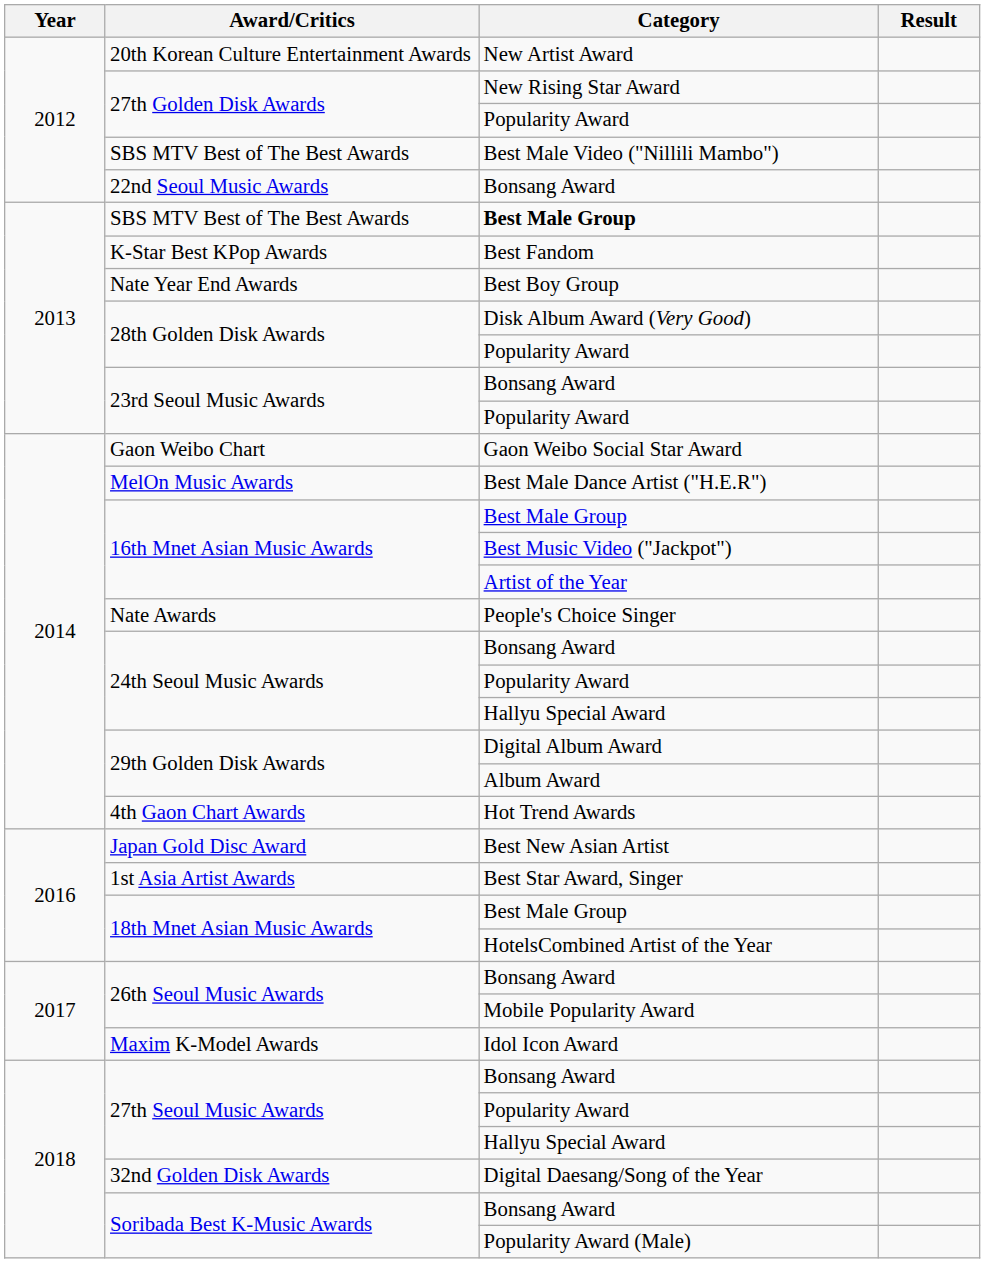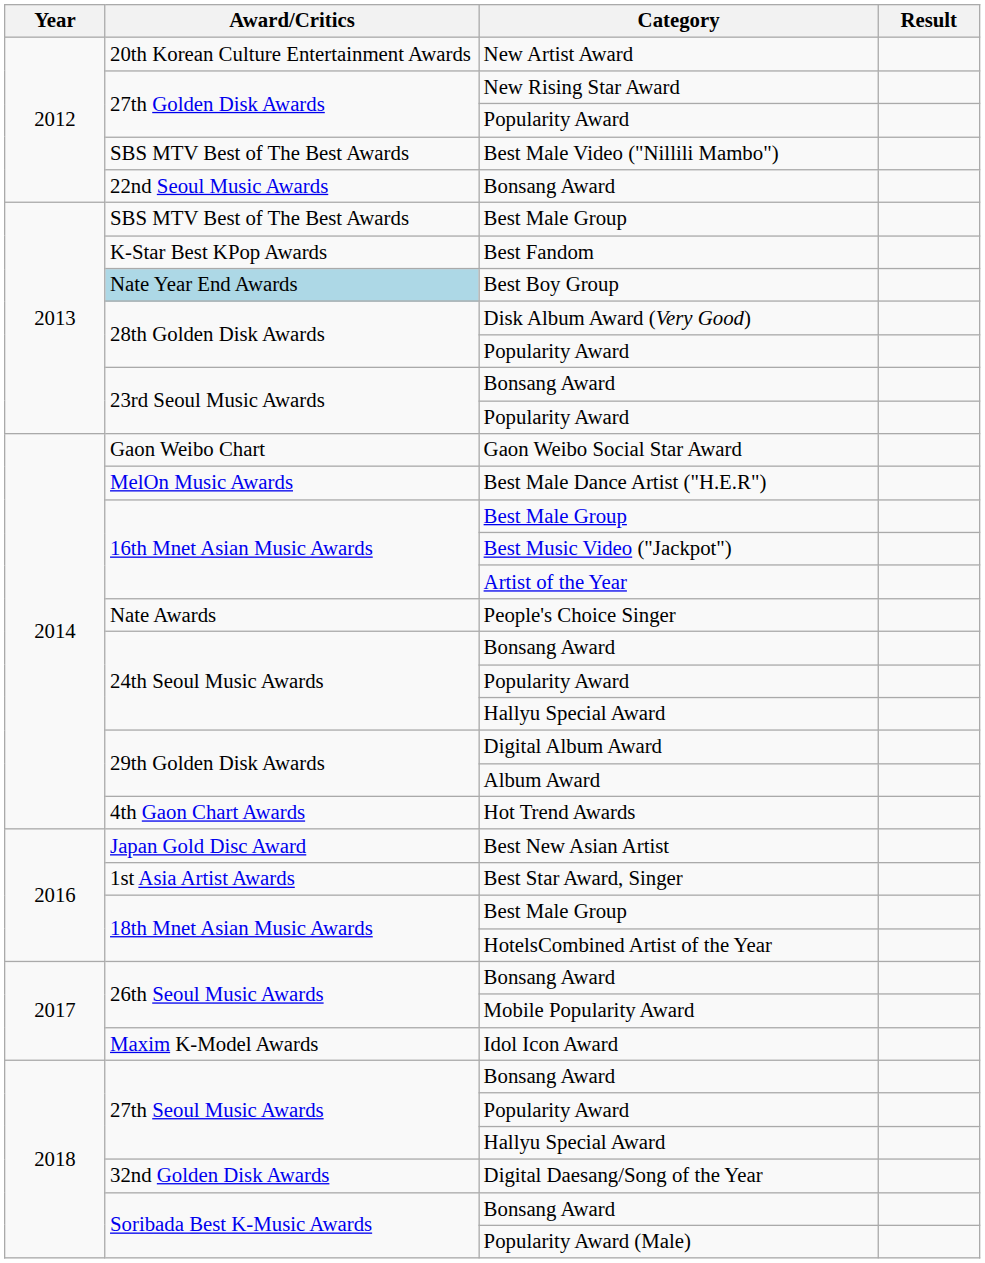(560, 218) bold -> (555, 218) normal
(204, 284) no background -> (204, 284) lightblue background
